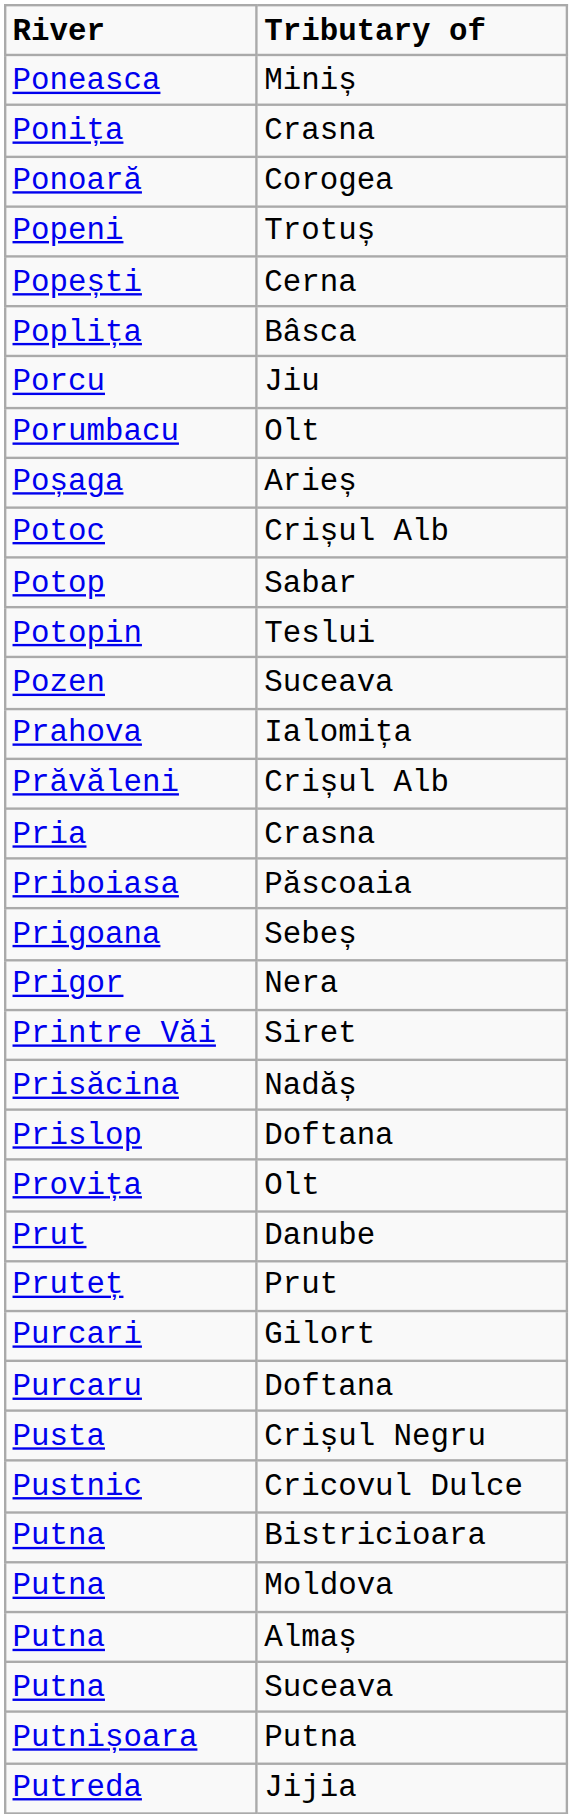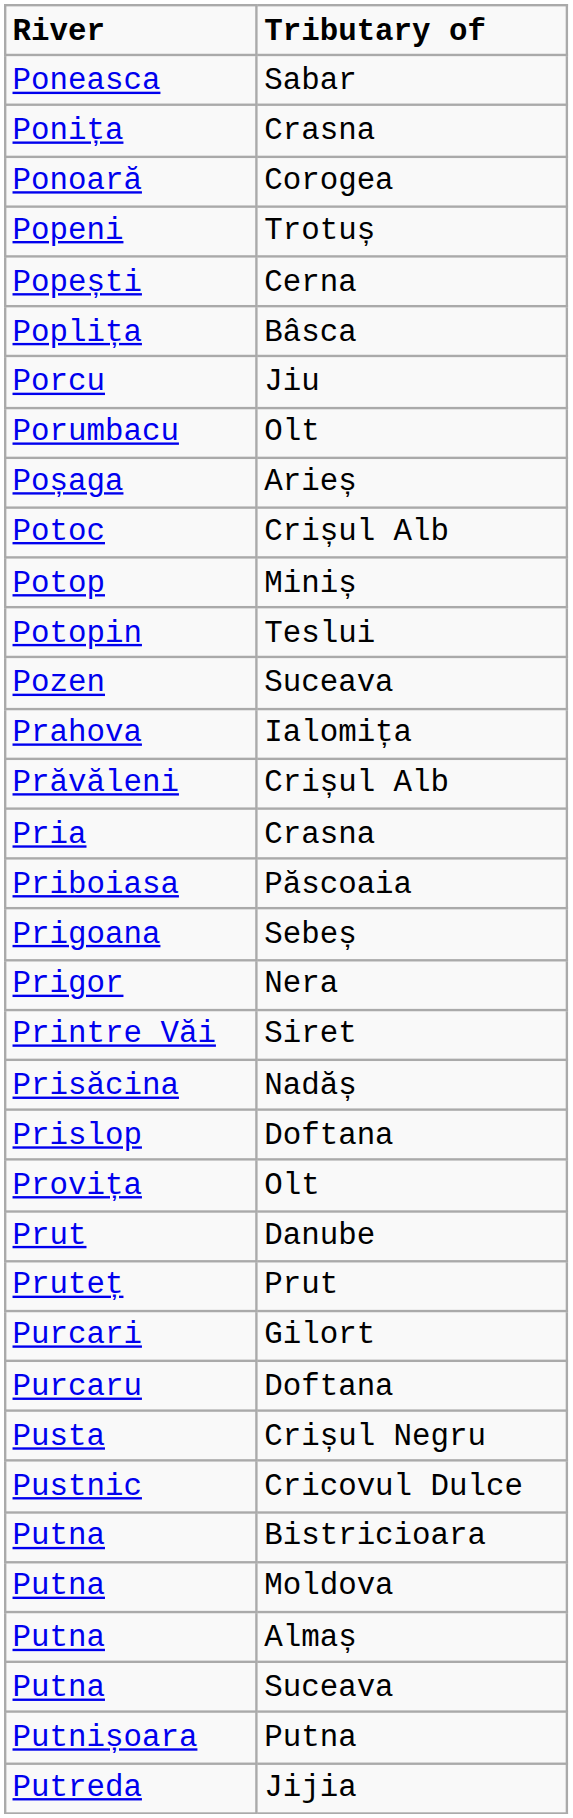(310, 81) Miniș -> (310, 81) Sabar
(310, 583) Sabar -> (310, 583) Miniș
